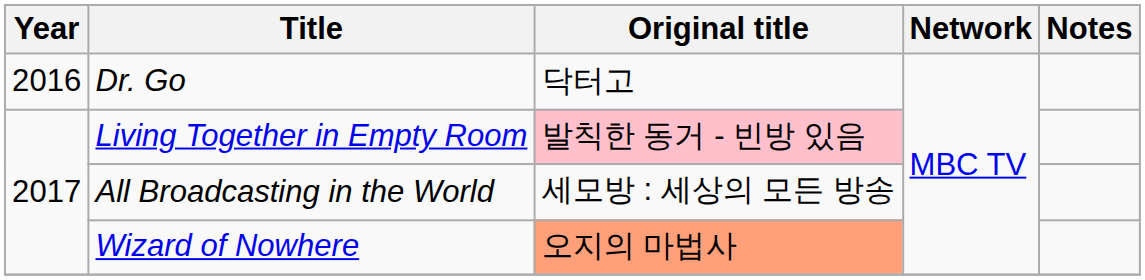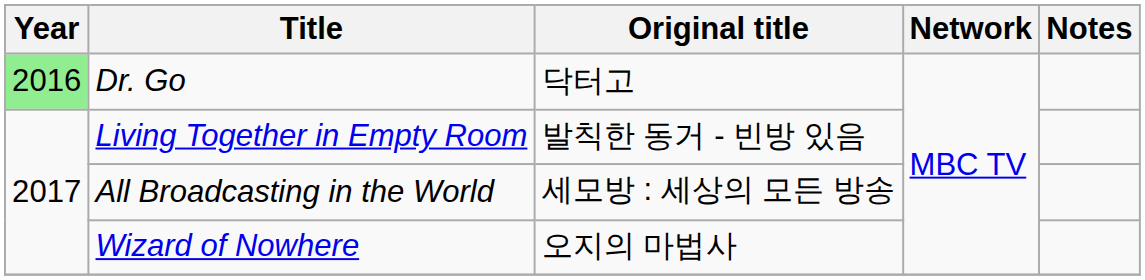(47, 81) no background -> (47, 81) lightgreen background
(704, 135) pink background -> (704, 135) no background
(639, 245) lightsalmon background -> (639, 245) no background
